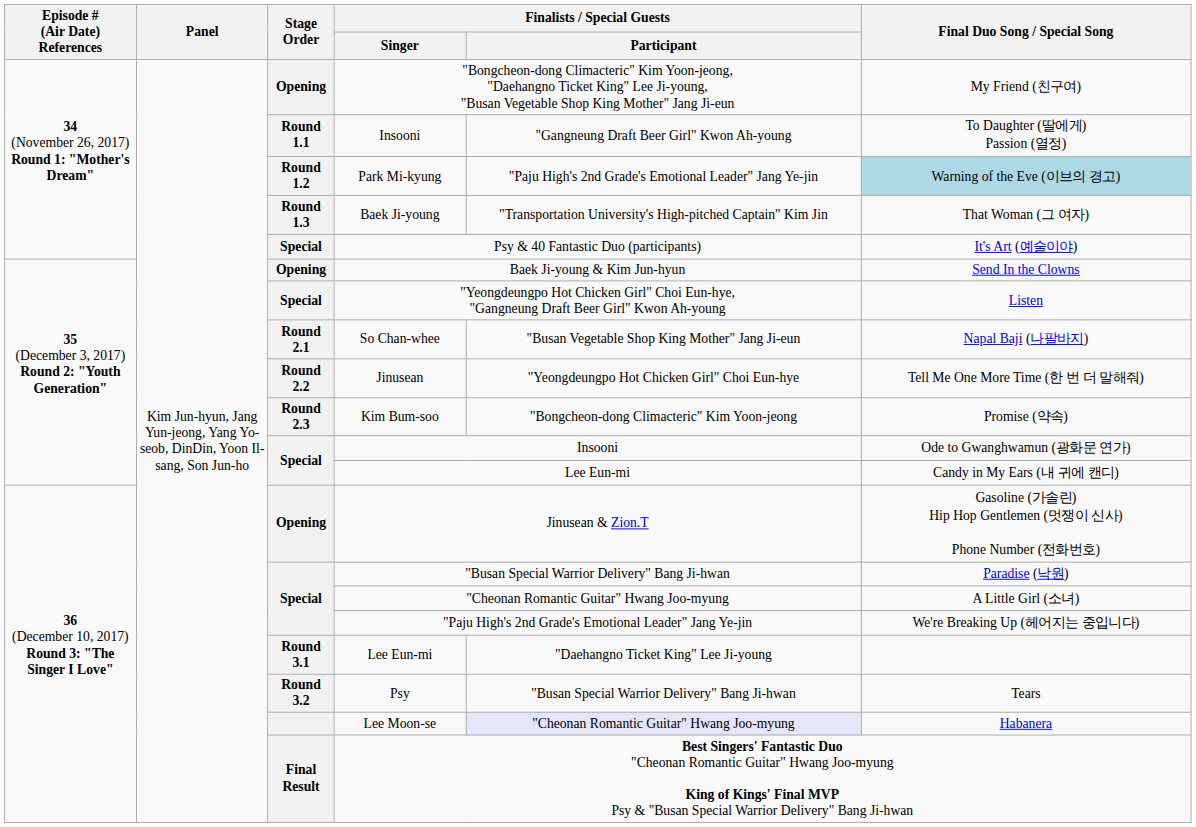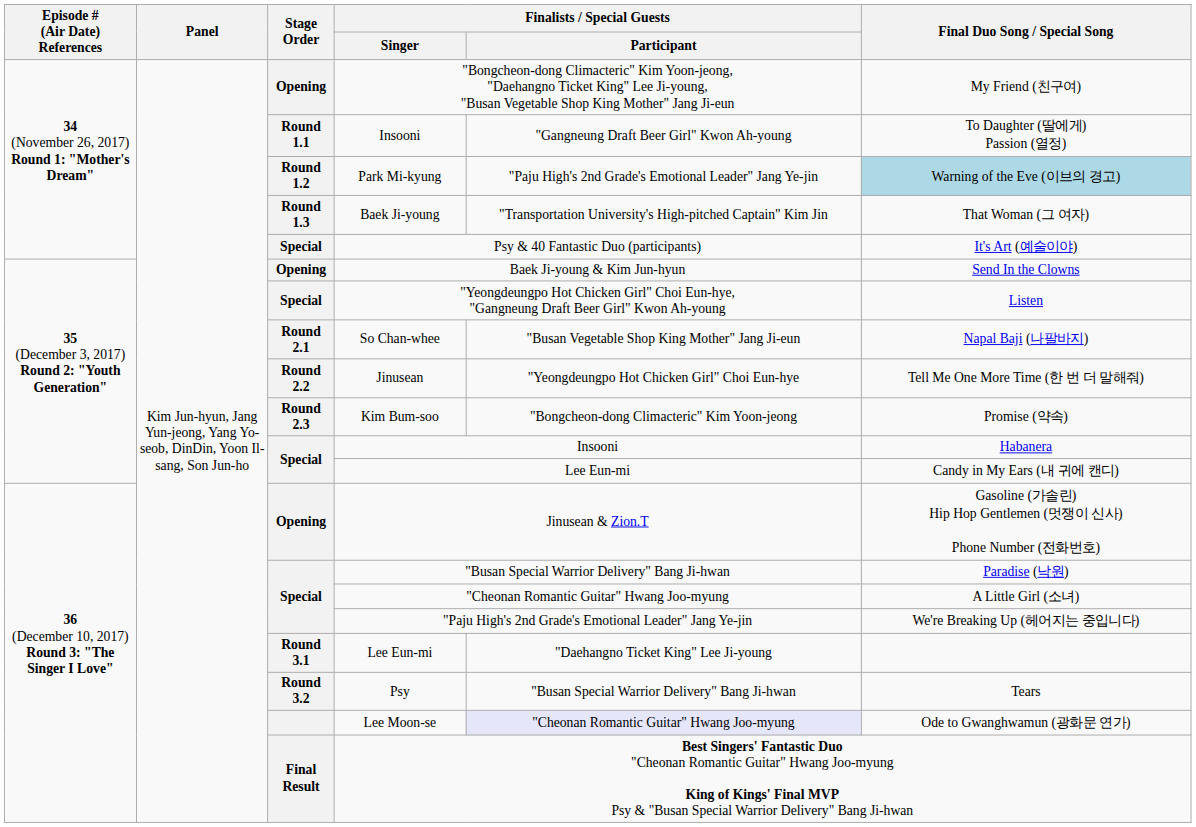(1026, 448) Ode to Gwanghwamun (광화문 연가) -> (1026, 447) Habanera
(1026, 724) Habanera -> (1026, 723) Ode to Gwanghwamun (광화문 연가)
